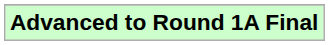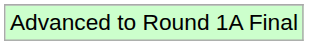(164, 22) bold -> (154, 22) normal
